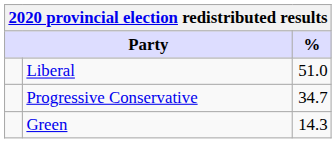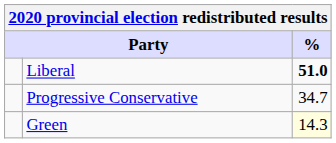(313, 71) normal -> (313, 71) bold
(313, 124) no background -> (313, 124) lightyellow background
